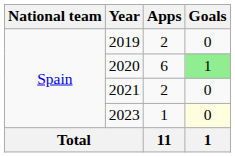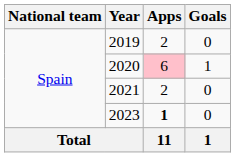(164, 66) no background -> (164, 66) pink background
(208, 66) lightgreen background -> (208, 66) no background
(164, 115) normal -> (164, 115) bold
(208, 115) lightyellow background -> (208, 115) no background
